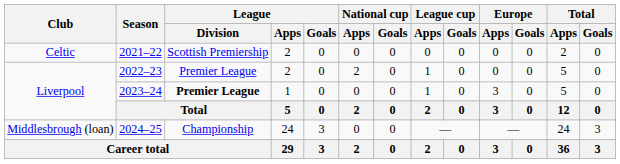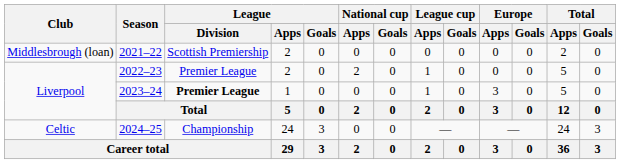(60, 52) Celtic -> (60, 52) Middlesbrough (loan)
(60, 129) Middlesbrough (loan) -> (60, 129) Celtic
